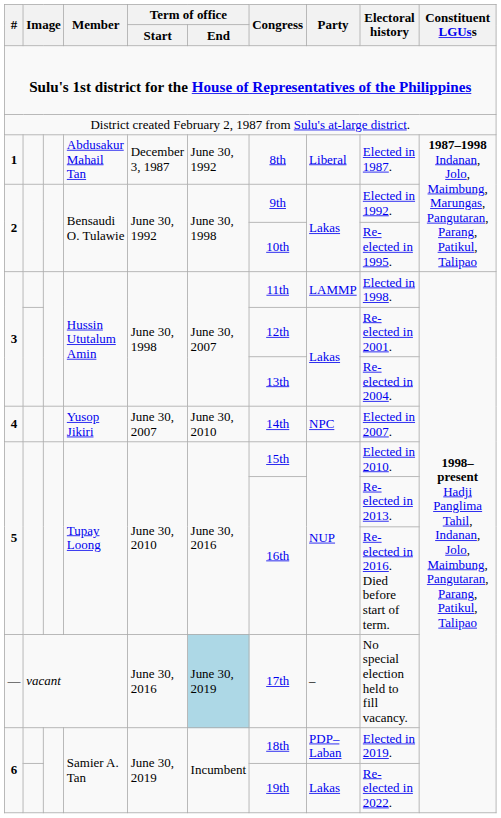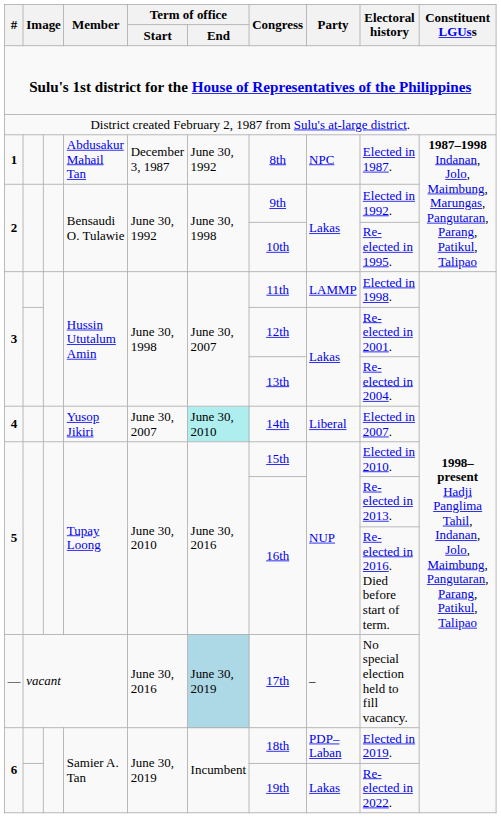(328, 159) Liberal -> (322, 159) NPC
(212, 424) no background -> (212, 424) paleturquoise background
(322, 424) NPC -> (328, 424) Liberal
